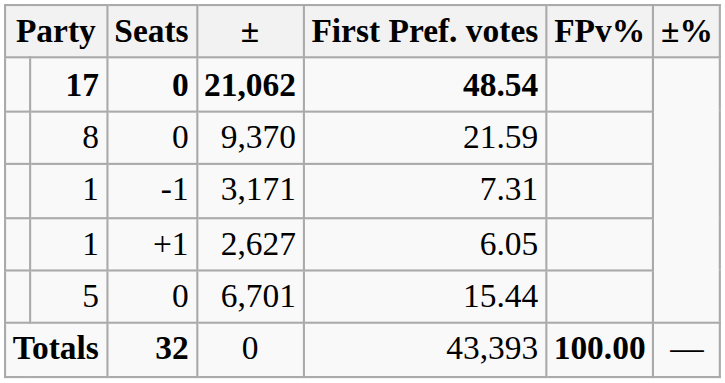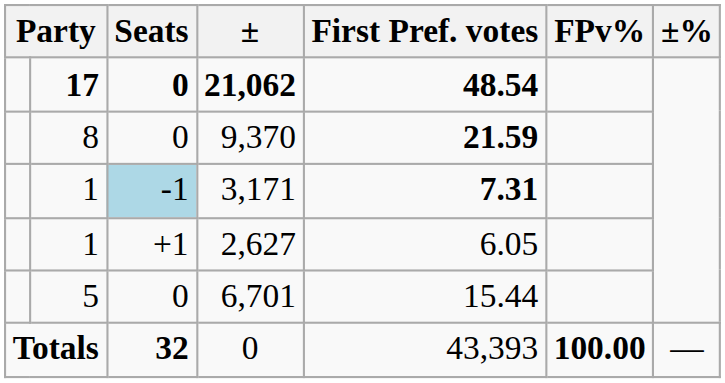(501, 137) normal -> (501, 137) bold
(175, 190) no background -> (175, 190) lightblue background
(509, 190) normal -> (509, 190) bold
